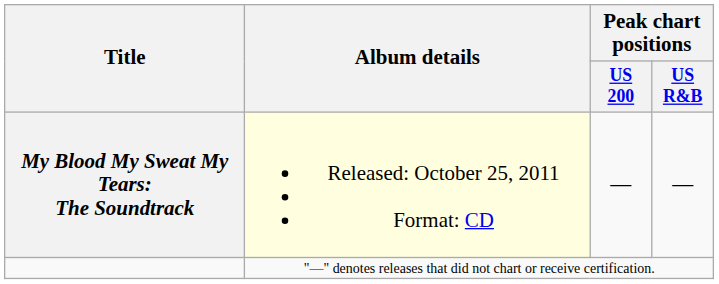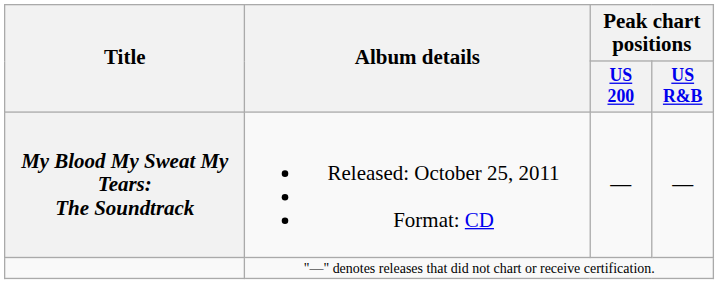(417, 197) lightyellow background -> (417, 197) no background
